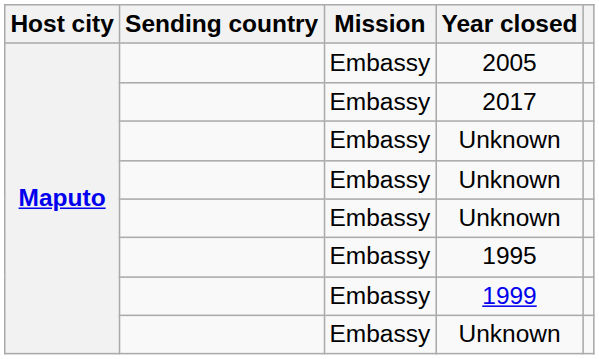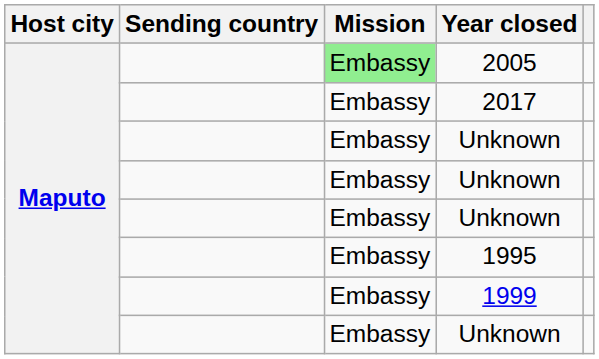(380, 62) no background -> (380, 62) lightgreen background
